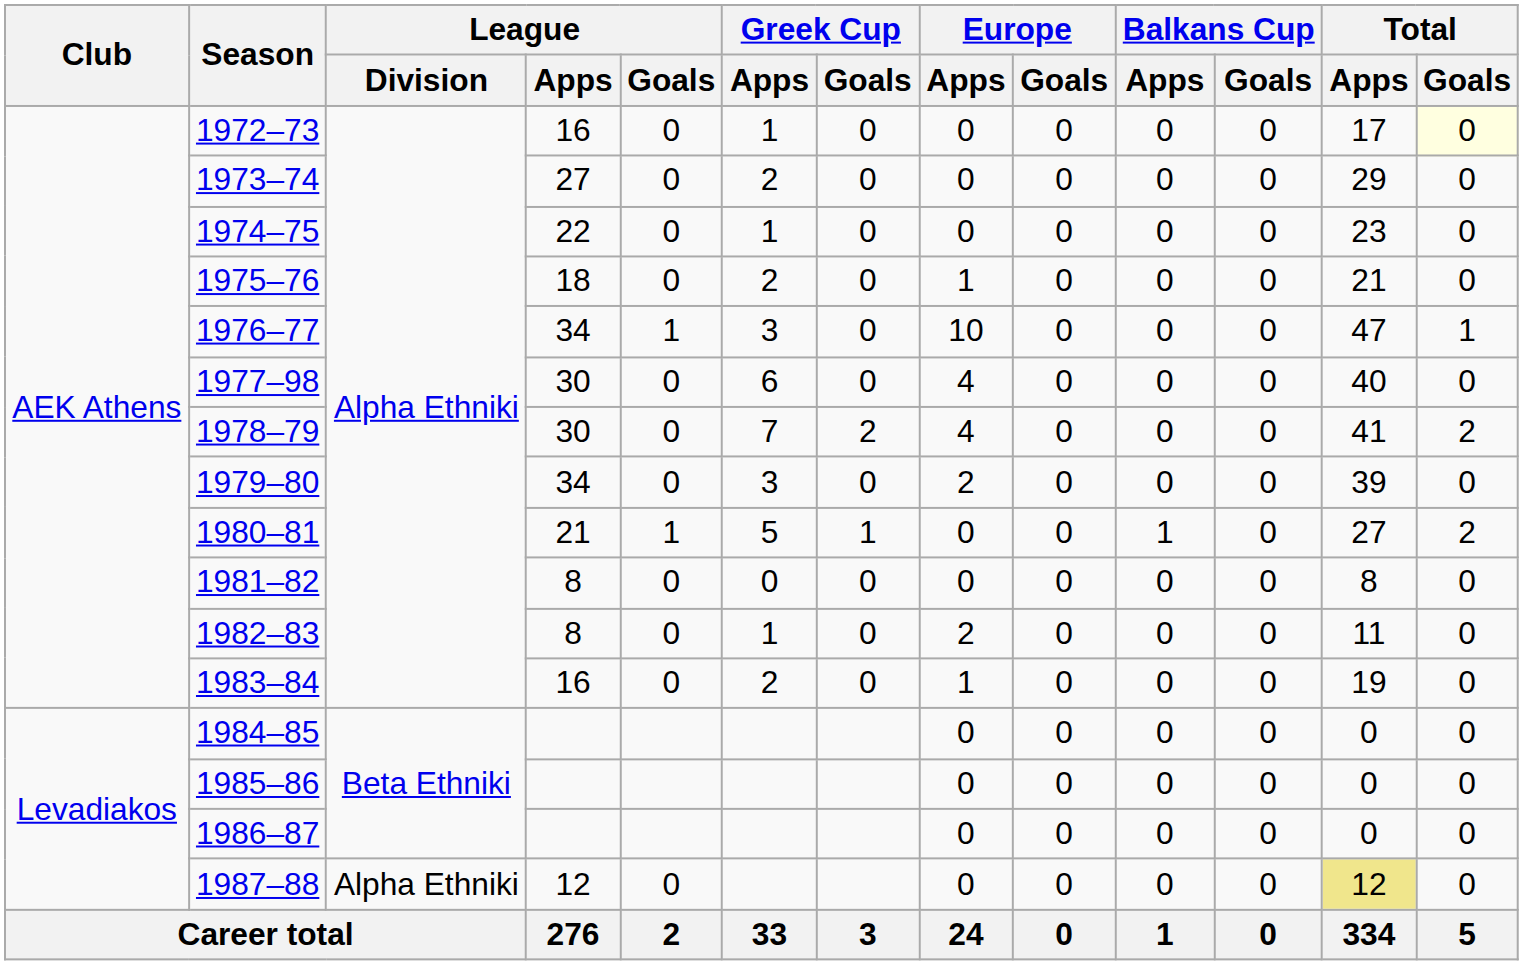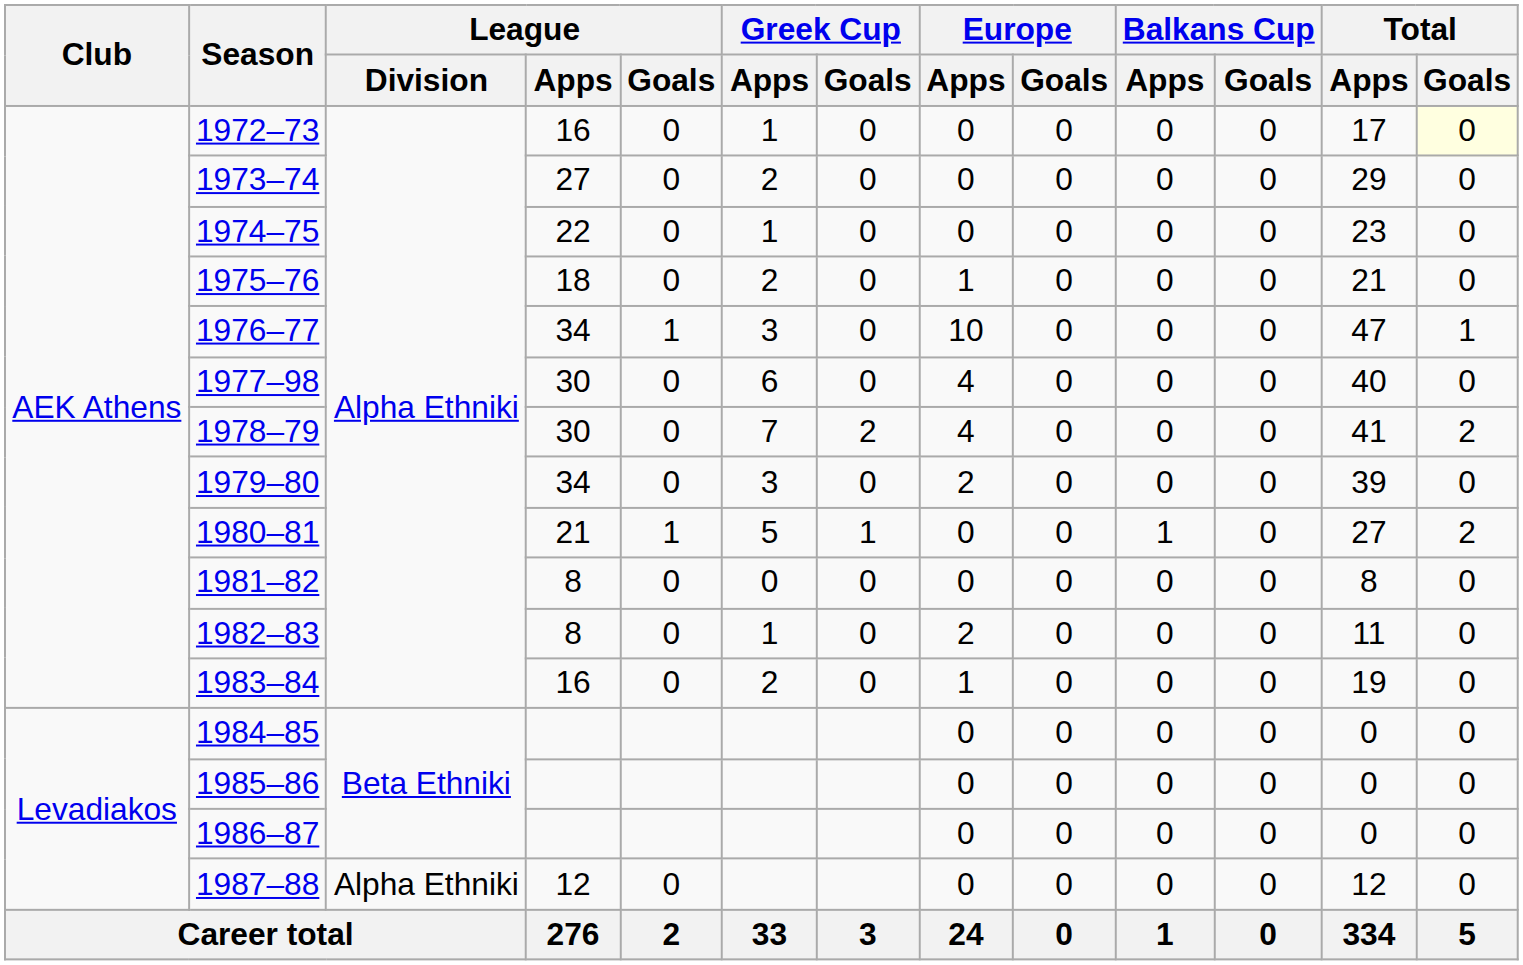(1369, 883) khaki background -> (1369, 883) no background
